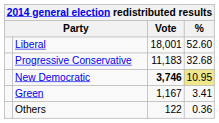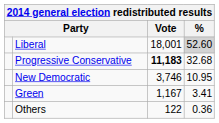(199, 45) no background -> (199, 45) lightgrey background
(166, 61) normal -> (166, 61) bold
(169, 77) bold -> (169, 77) normal
(199, 77) khaki background -> (199, 77) no background
